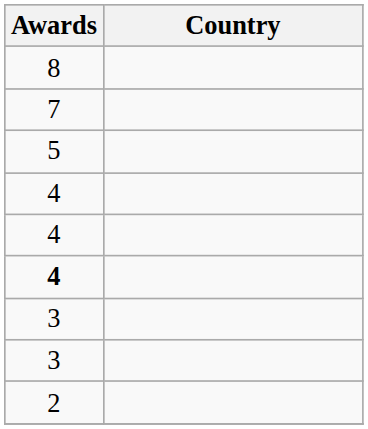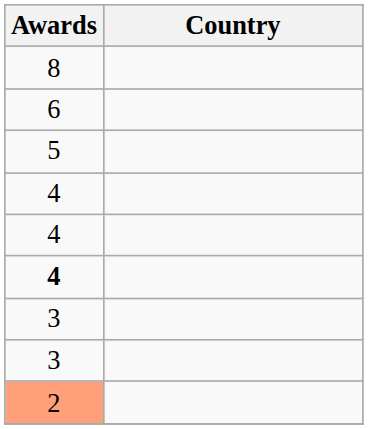(54, 109) 7 -> (54, 109) 6
(54, 402) no background -> (54, 402) lightsalmon background
